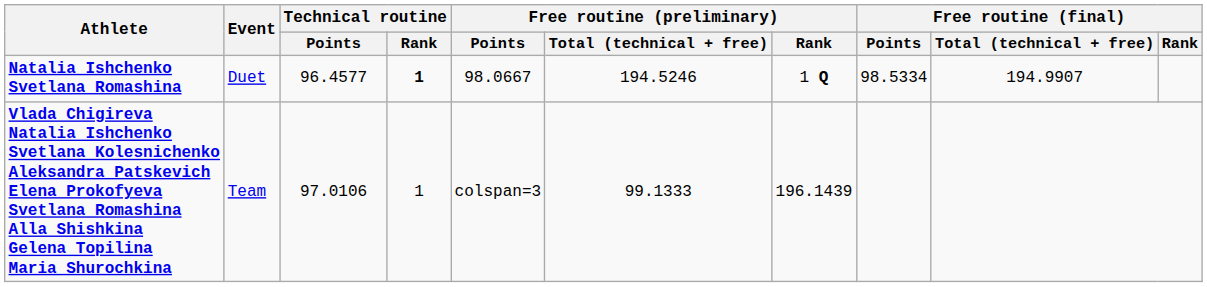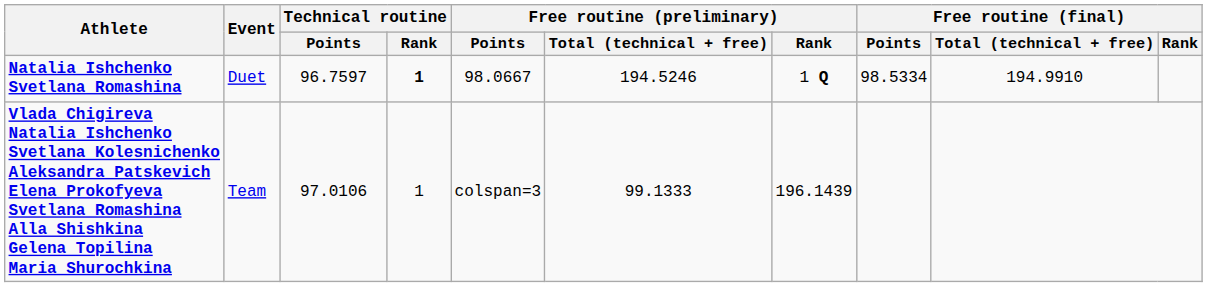(334, 78) 96.4577 -> (334, 78) 96.7597
(1045, 78) 194.9907 -> (1045, 78) 194.9910
